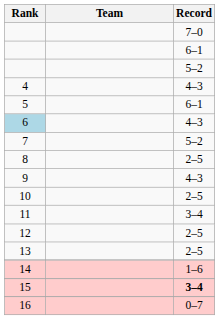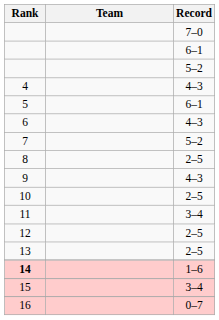(25, 123) lightblue background -> (25, 123) no background
(25, 269) normal -> (25, 269) bold
(194, 287) bold -> (194, 287) normal
